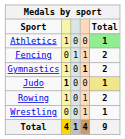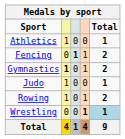(105, 41) lightgreen background -> (105, 41) no background
(76, 55) normal -> (76, 55) bold
(66, 70) normal -> (66, 70) bold
(85, 70) bold -> (85, 70) normal
(66, 84) bold -> (66, 84) normal
(105, 84) khaki background -> (105, 84) no background
(85, 113) normal -> (85, 113) bold
(105, 113) no background -> (105, 113) lightblue background
